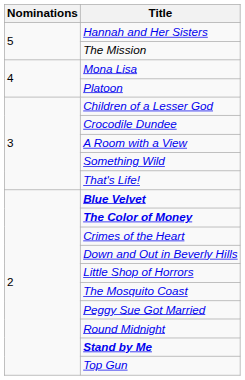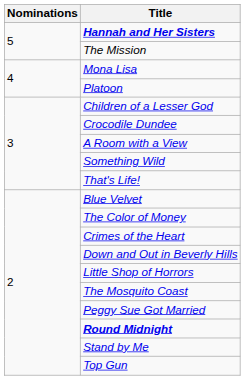(146, 32) normal -> (149, 32) bold
(114, 198) bold -> (112, 198) normal
(138, 217) bold -> (134, 217) normal
(124, 328) normal -> (128, 328) bold
(118, 347) bold -> (116, 347) normal
